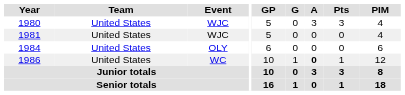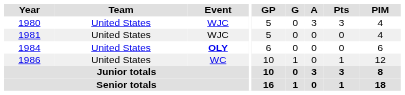(218, 47) normal -> (218, 47) bold
(314, 59) bold -> (314, 59) normal
